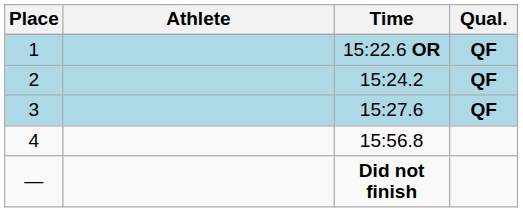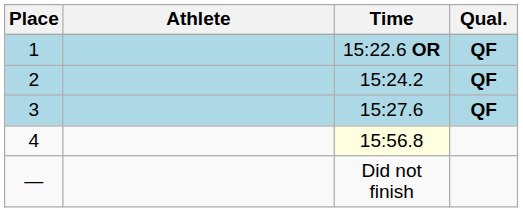(392, 140) no background -> (392, 140) lightyellow background
(392, 181) bold -> (392, 181) normal
